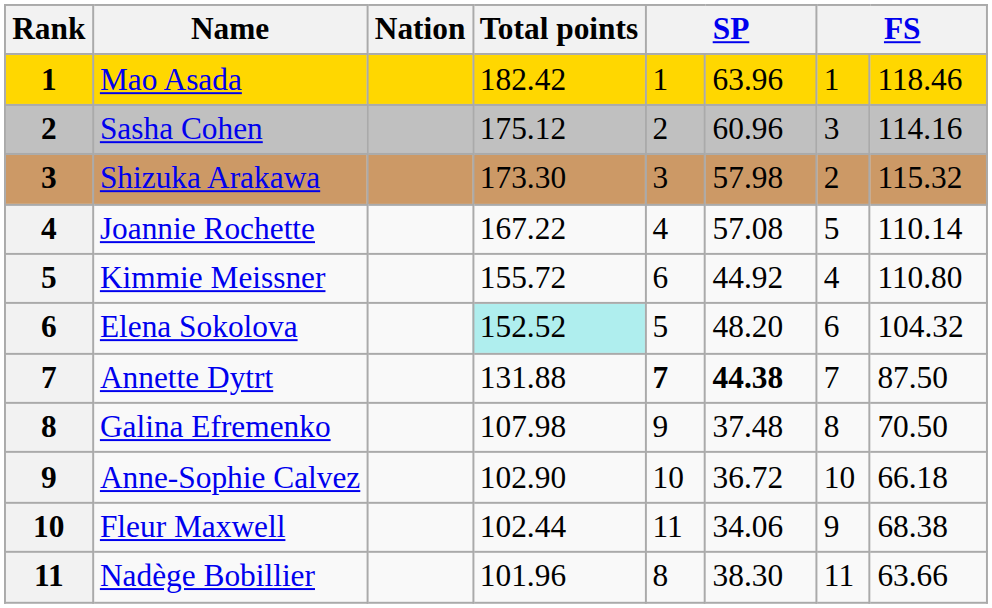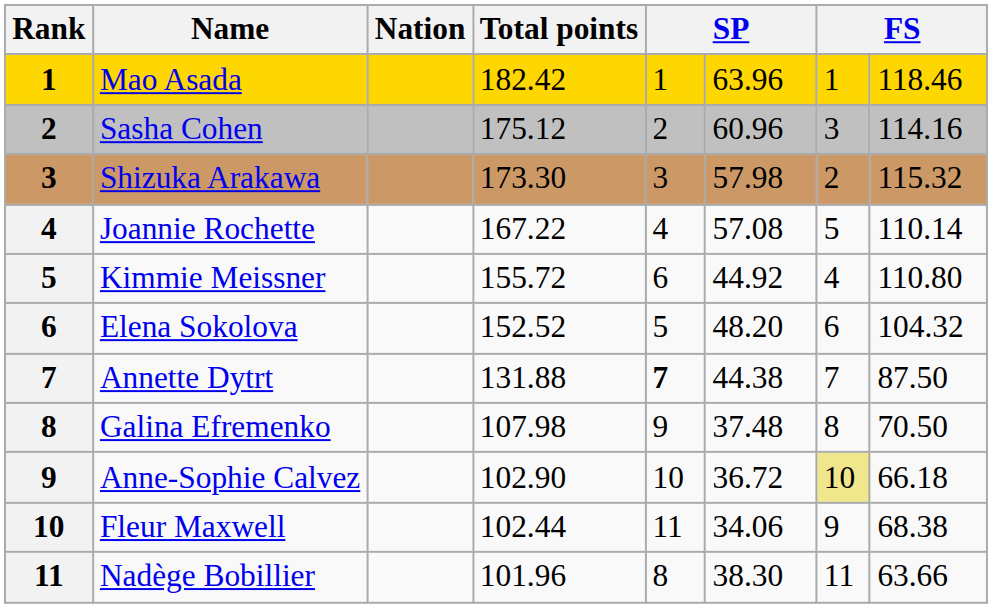(523, 327) paleturquoise background -> (523, 327) no background
(748, 377) bold -> (748, 377) normal
(840, 476) no background -> (840, 476) khaki background
